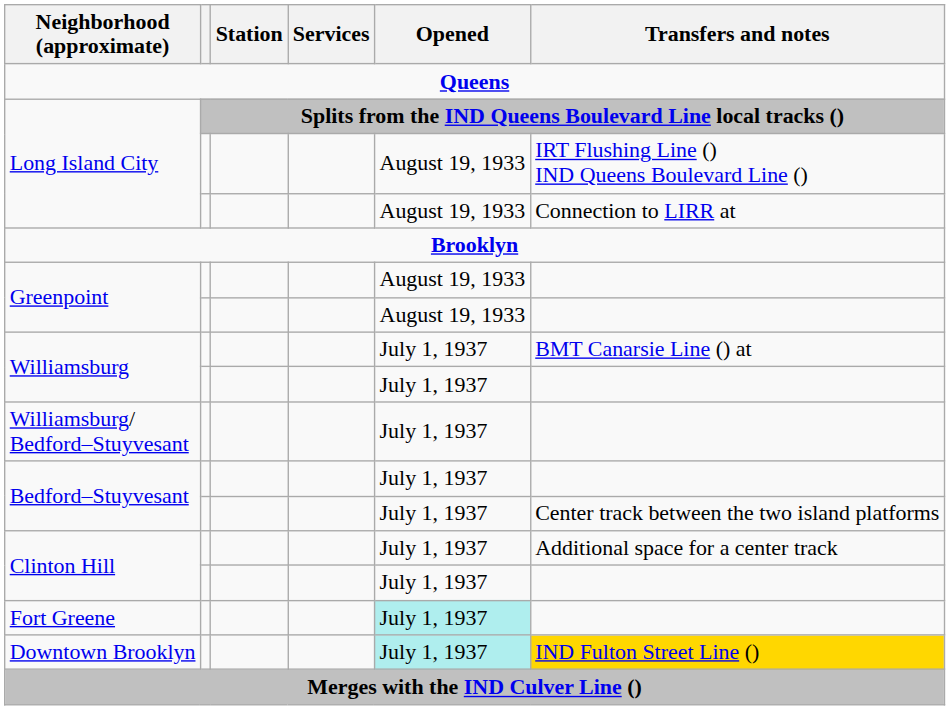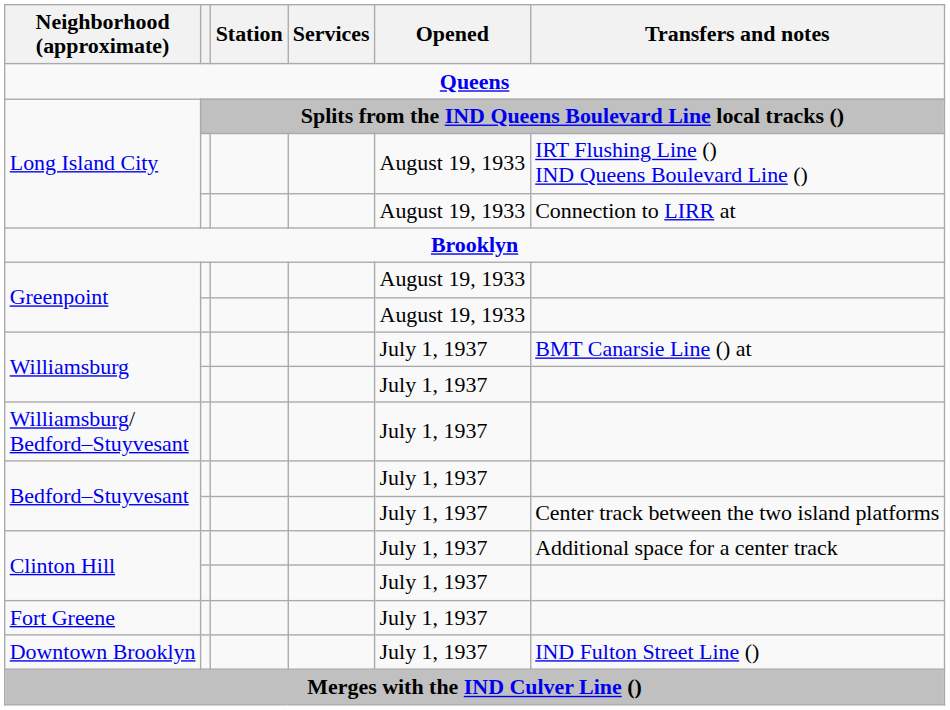(433, 617) paleturquoise background -> (433, 617) no background
(433, 652) paleturquoise background -> (433, 652) no background
(647, 652) gold background -> (647, 652) no background
